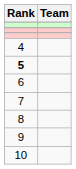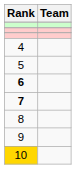(21, 65) bold -> (21, 65) normal
(21, 83) normal -> (21, 83) bold
(21, 101) normal -> (21, 101) bold
(21, 155) no background -> (21, 155) gold background
